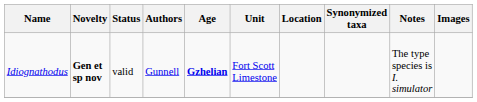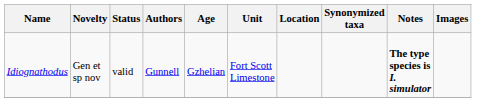(87, 71) bold -> (87, 71) normal
(207, 71) bold -> (206, 71) normal
(412, 71) normal -> (410, 71) bold
